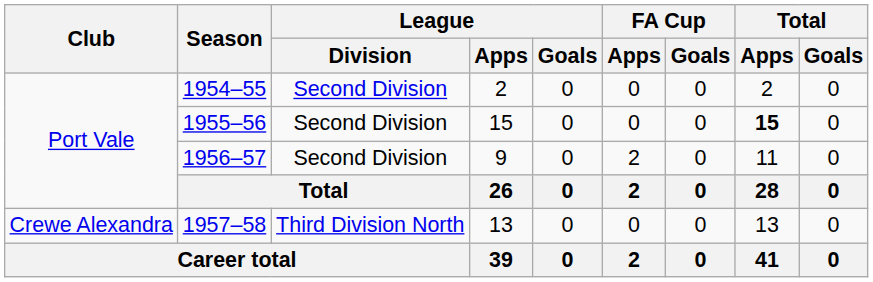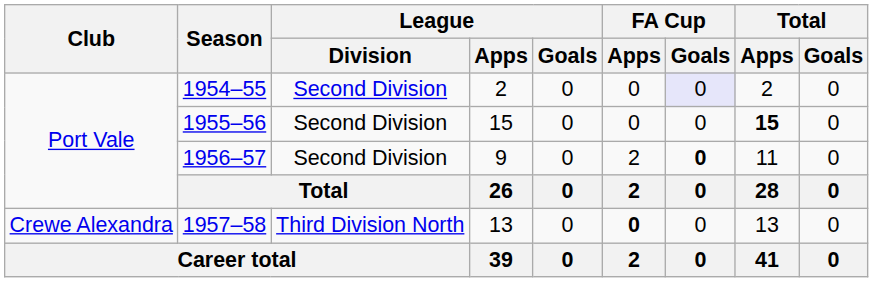(700, 89) no background -> (700, 89) lavender background
(700, 157) normal -> (700, 157) bold
(634, 225) normal -> (634, 225) bold
